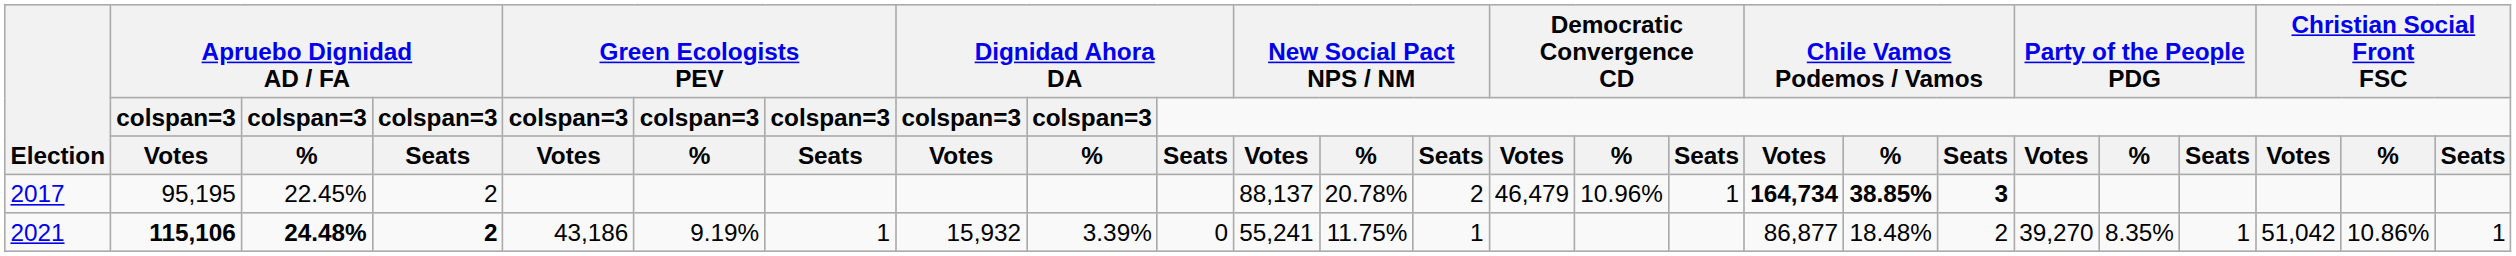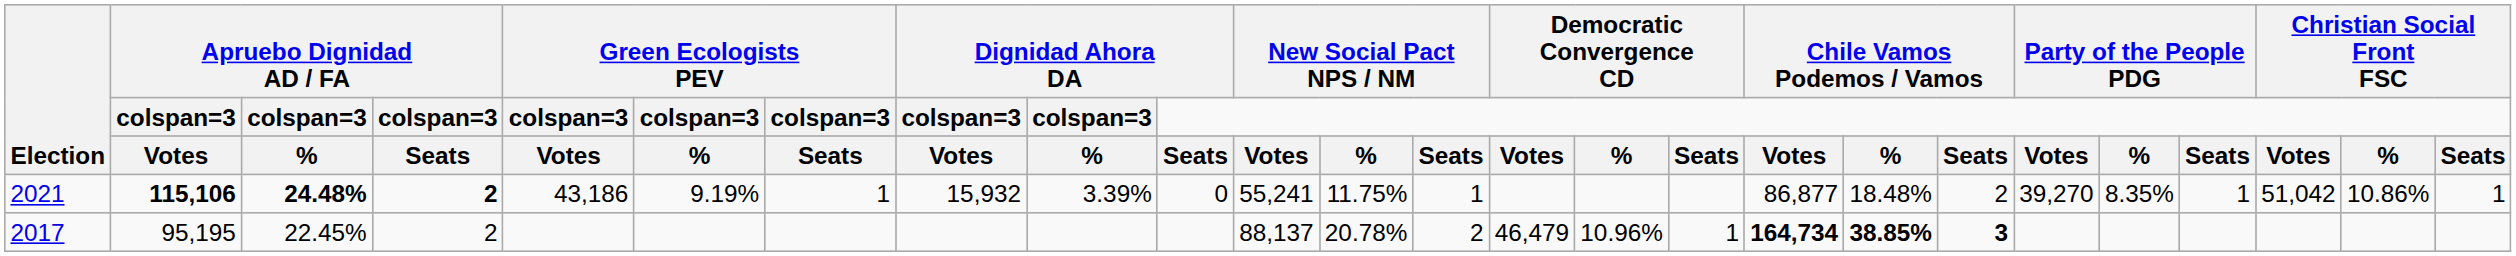rows swapped: (37, 233) <-> (37, 194)
